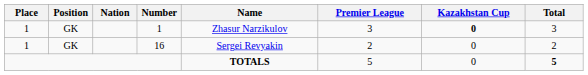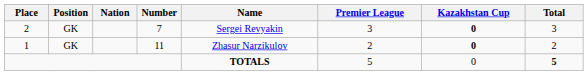(26, 29) 1 -> (26, 29) 2
(159, 29) 1 -> (159, 29) 7
(250, 29) Zhasur Narzikulov -> (250, 29) Sergei Revyakin
(159, 46) 16 -> (159, 46) 11
(250, 46) Sergei Revyakin -> (250, 46) Zhasur Narzikulov
(474, 46) normal -> (474, 46) bold
